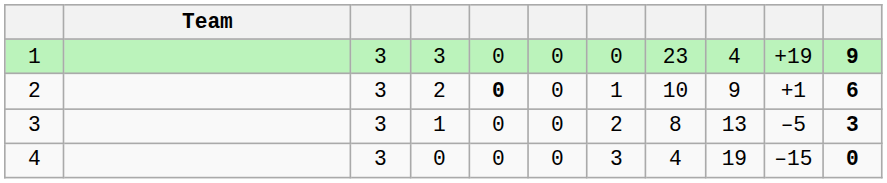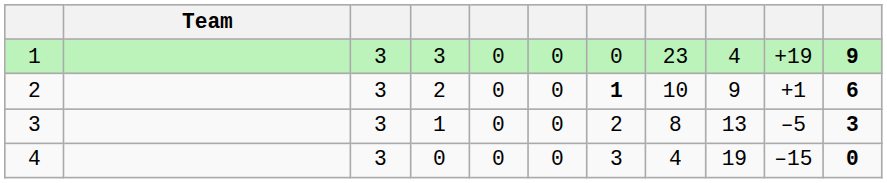(498, 91) bold -> (498, 91) normal
(616, 91) normal -> (616, 91) bold
